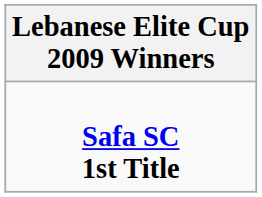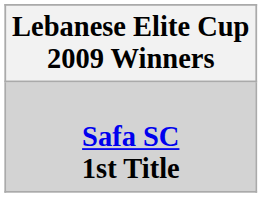(131, 152) no background -> (131, 152) lightgrey background
